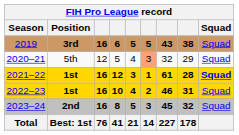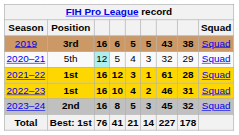(102, 59) no background -> (102, 59) paleturquoise background
(149, 59) lightsalmon background -> (149, 59) no background
(216, 75) bold -> (216, 75) normal
